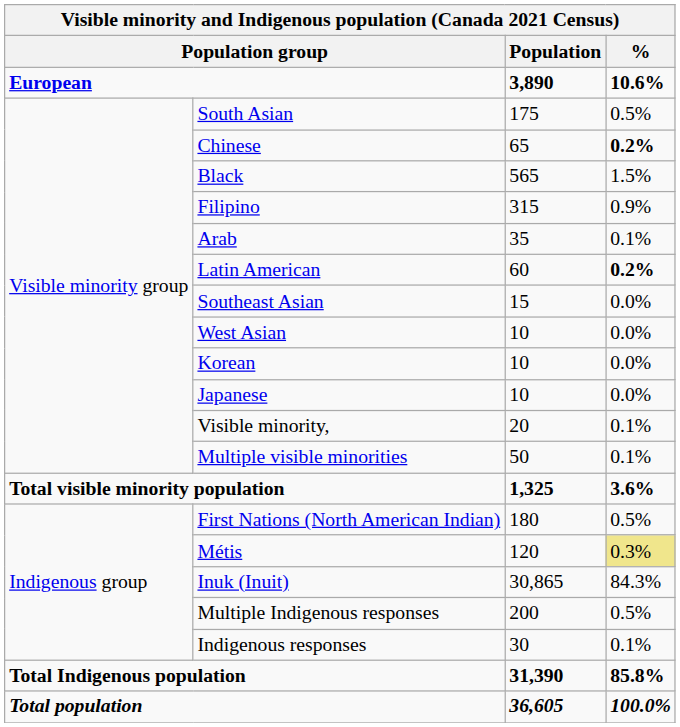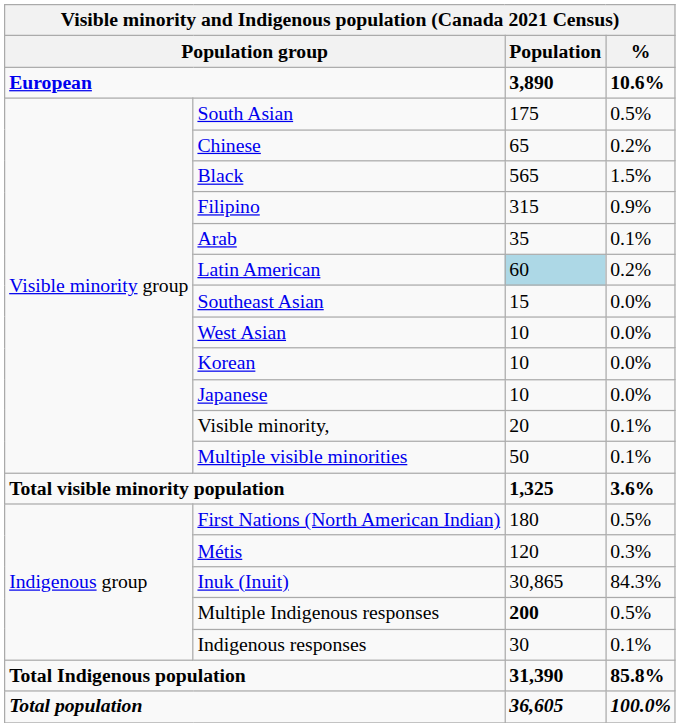(632, 144) bold -> (631, 144) normal
(519, 269) no background -> (519, 269) lightblue background
(632, 269) bold -> (631, 269) normal
(631, 550) khaki background -> (631, 550) no background
(524, 613) normal -> (524, 613) bold
